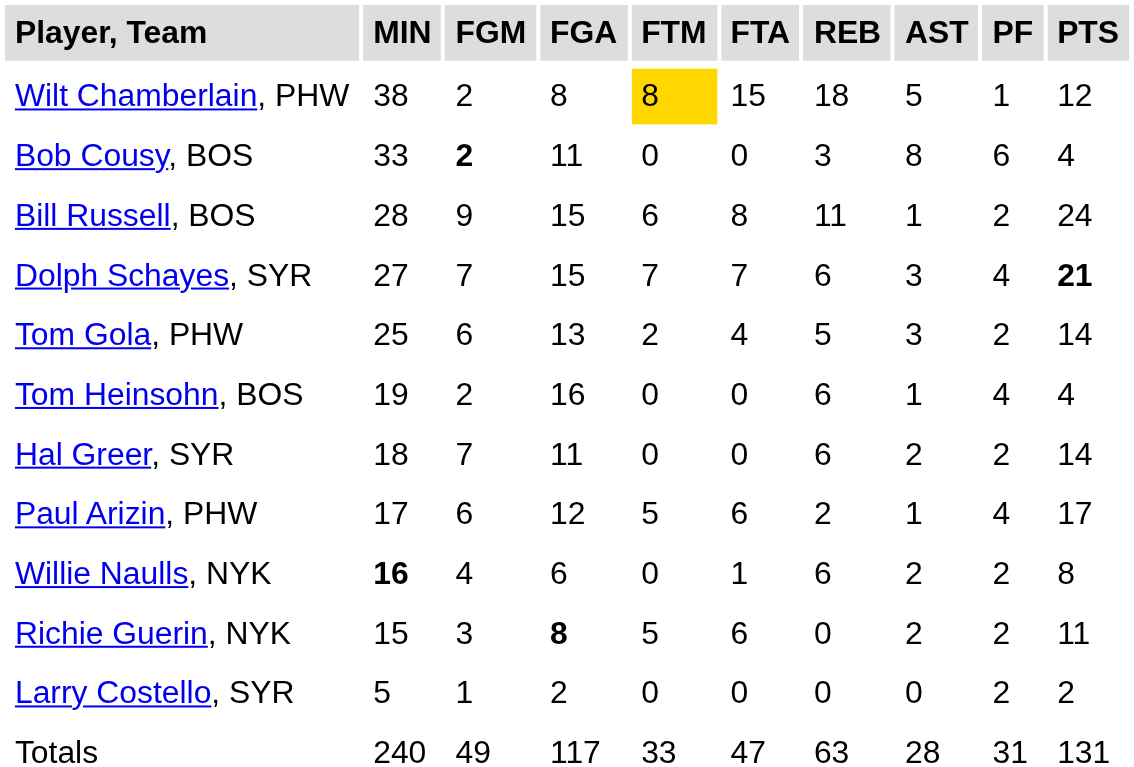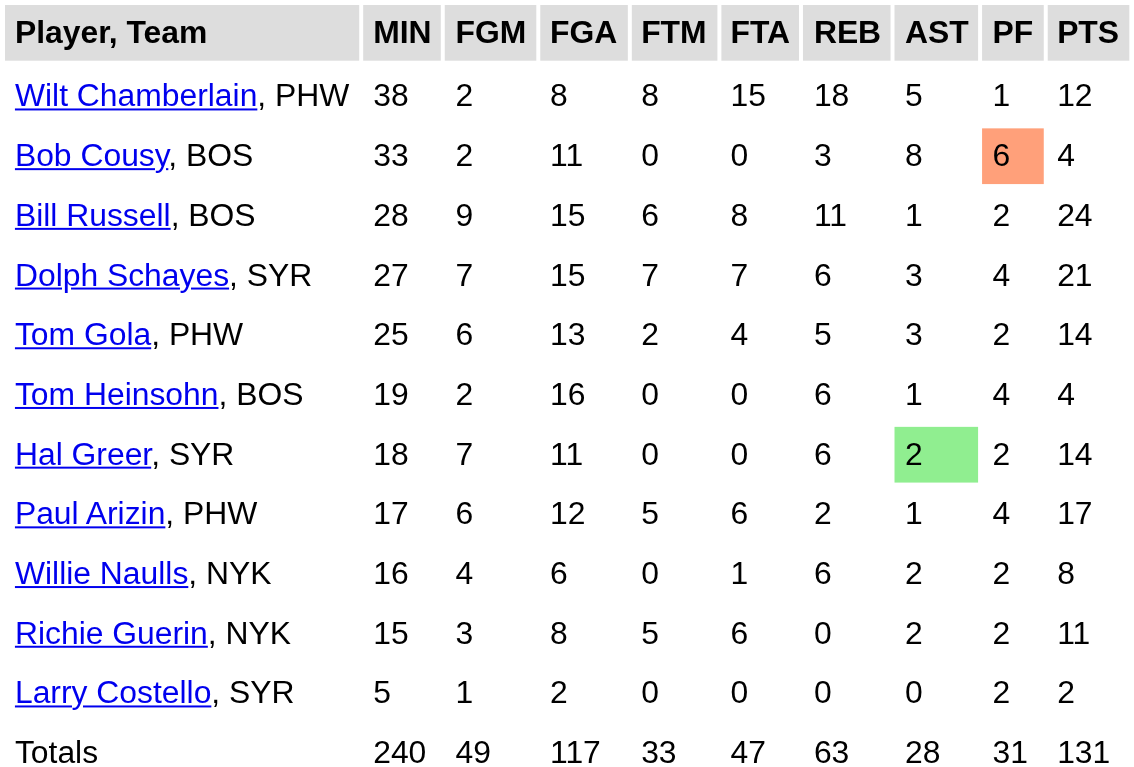(650, 96) gold background -> (650, 96) no background
(464, 155) bold -> (464, 155) normal
(1001, 155) no background -> (1001, 155) lightsalmon background
(1075, 275) bold -> (1075, 275) normal
(914, 454) no background -> (914, 454) lightgreen background
(391, 573) bold -> (391, 573) normal
(559, 633) bold -> (559, 633) normal
